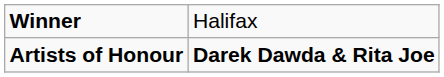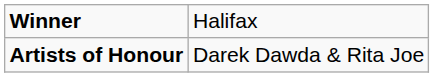(314, 54) bold -> (309, 54) normal
